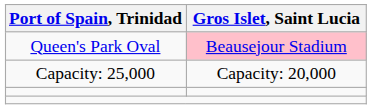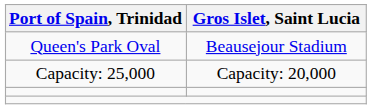(276, 45) pink background -> (276, 45) no background
